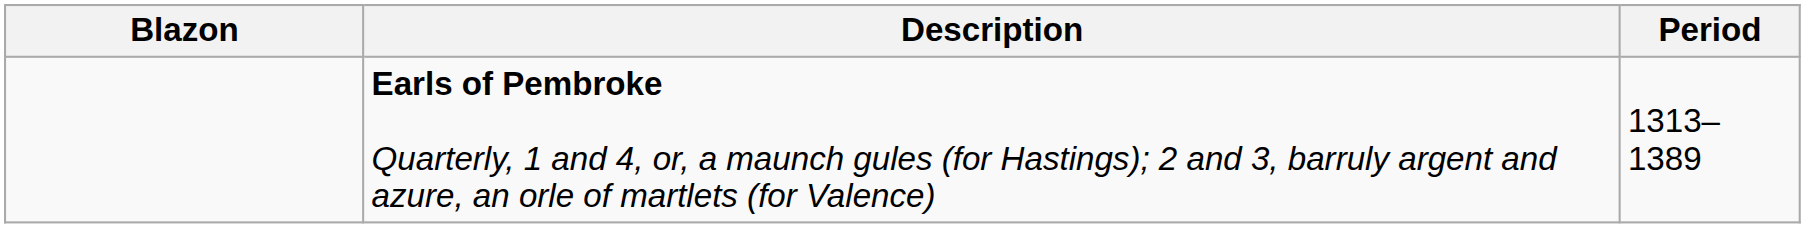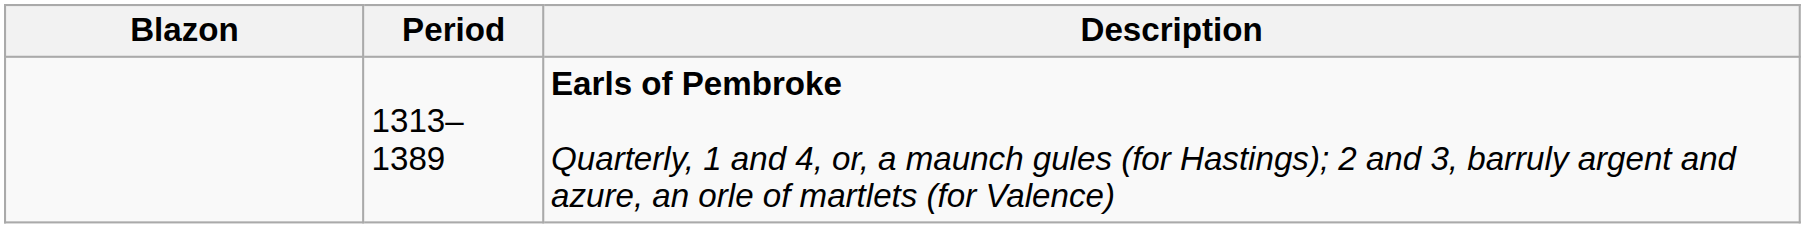columns swapped: (1710, 30) <-> (992, 30)
